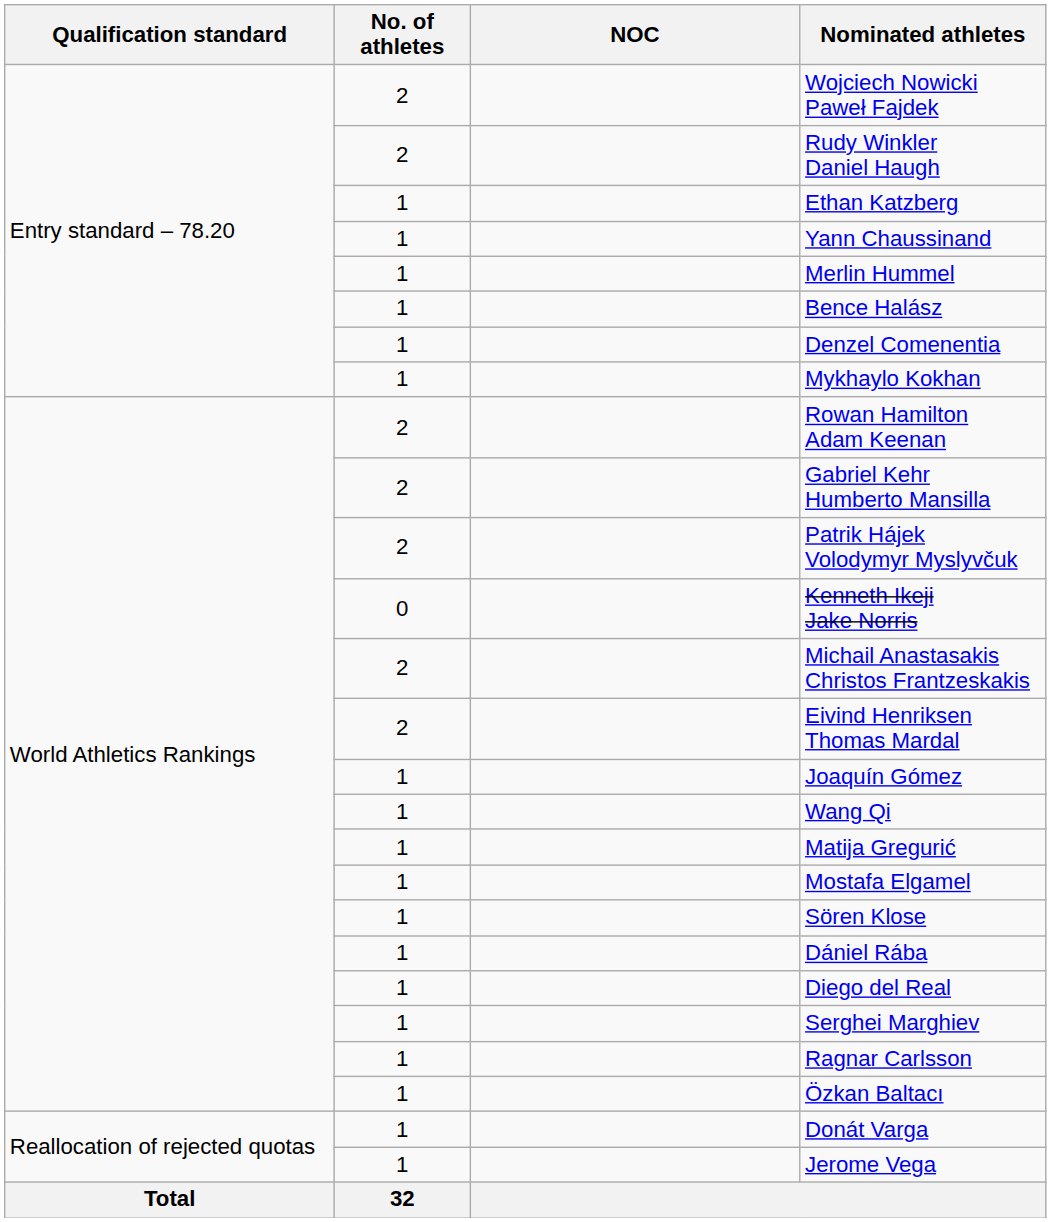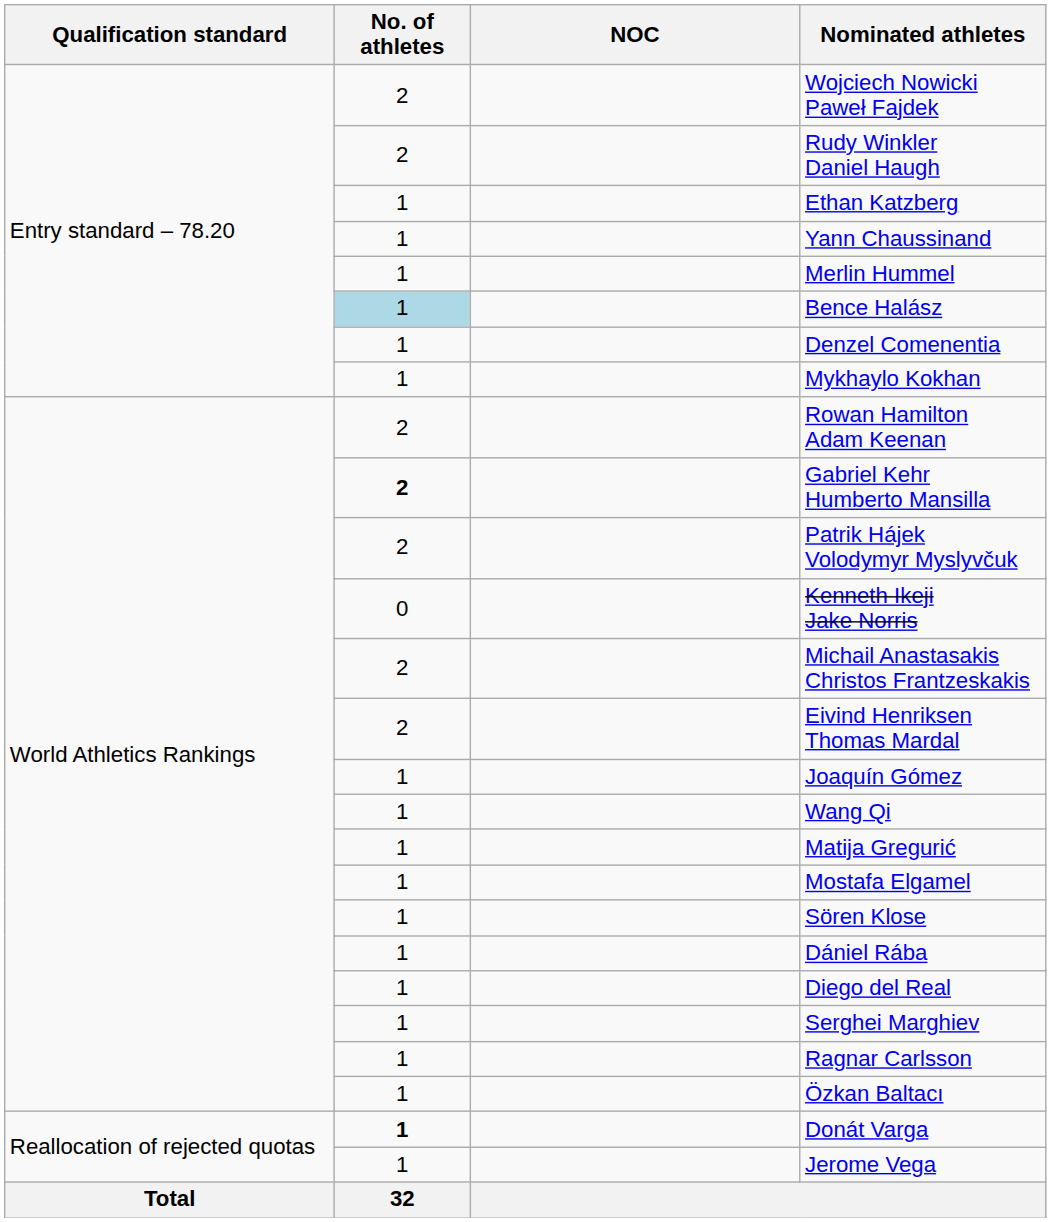(402, 308) no background -> (402, 308) lightblue background
(402, 487) normal -> (402, 487) bold
(402, 1129) normal -> (402, 1129) bold
